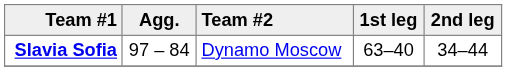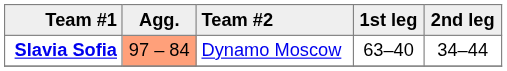(159, 50) no background -> (159, 50) lightsalmon background
